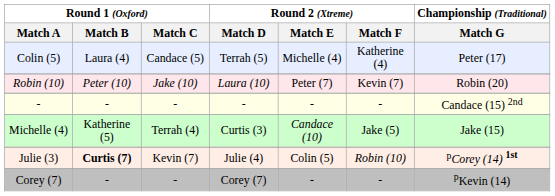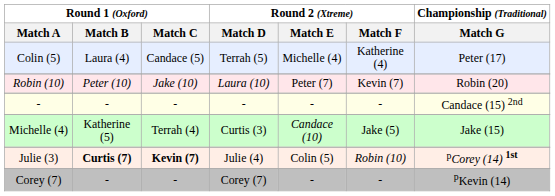(175, 157) normal -> (175, 157) bold
